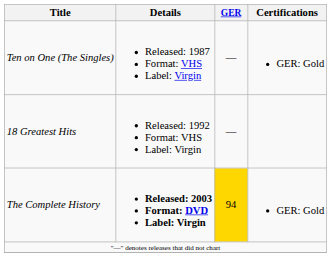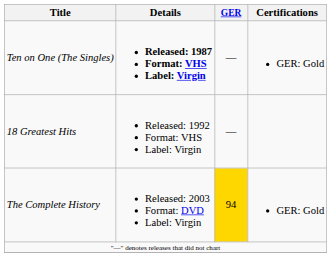(165, 64) normal -> (165, 64) bold
(165, 211) bold -> (165, 211) normal
